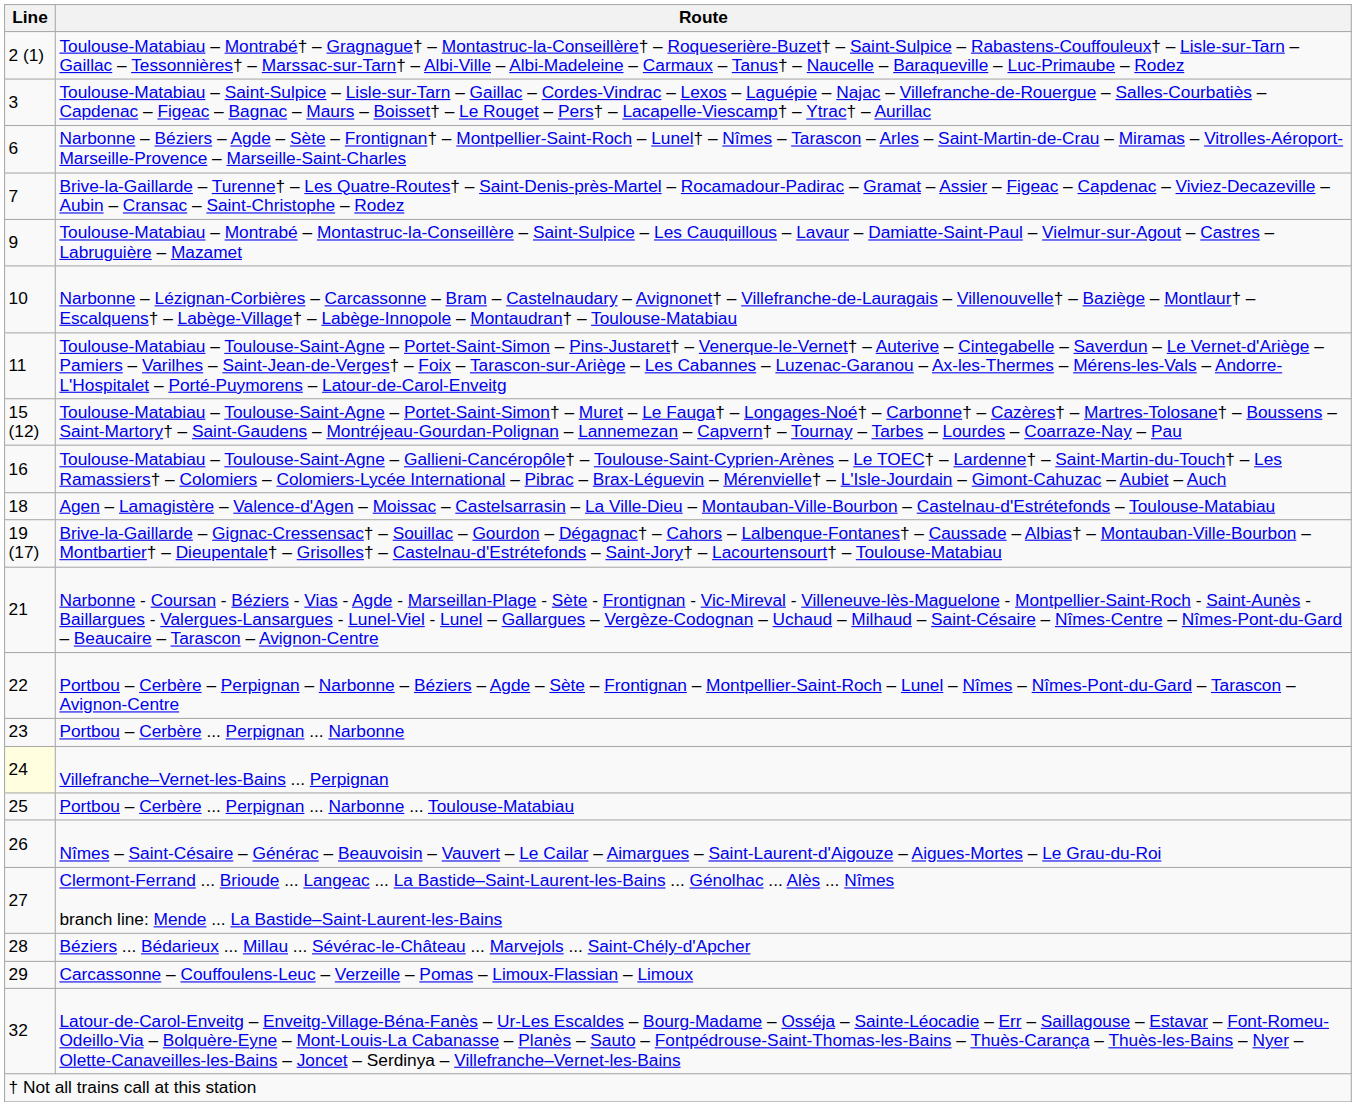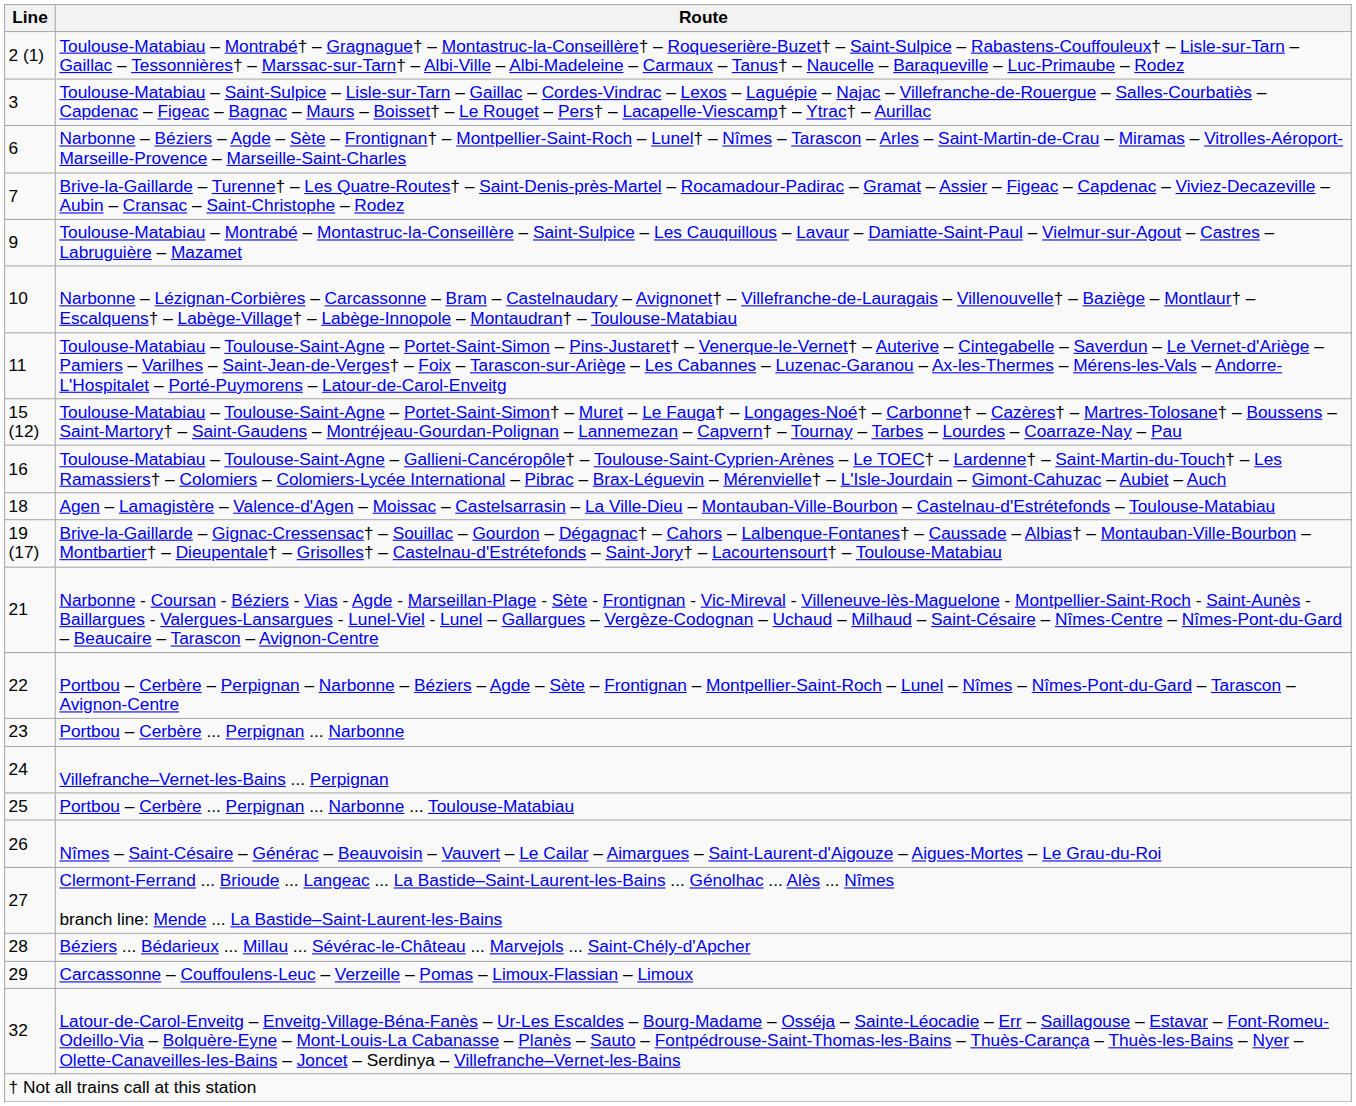(18, 769) lightyellow background -> (18, 769) no background
